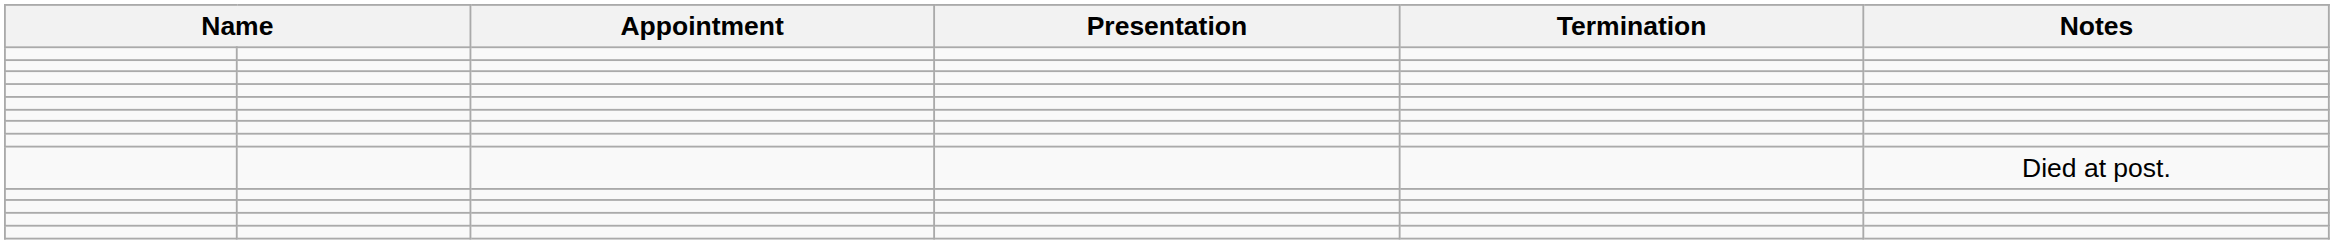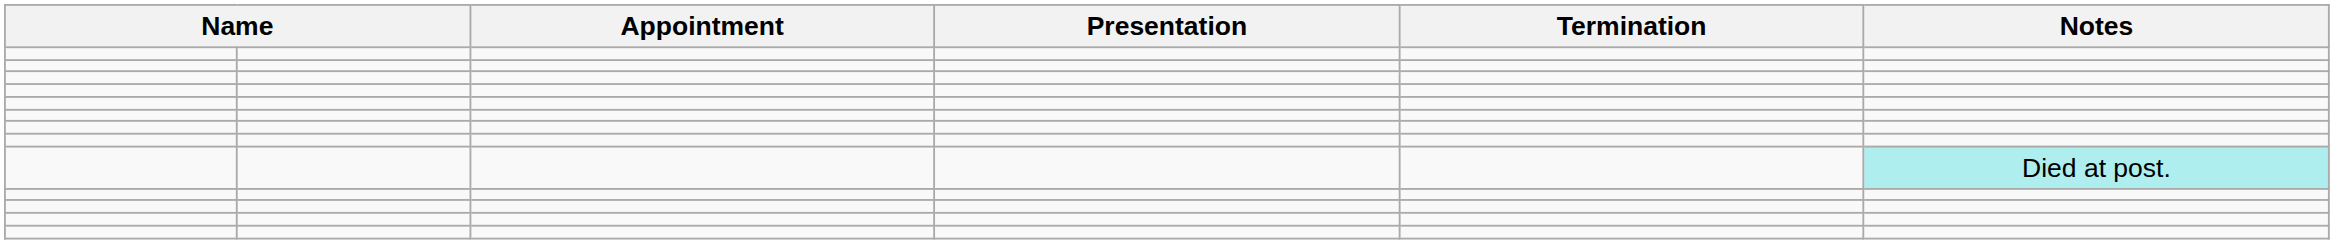(2096, 167) no background -> (2096, 167) paleturquoise background
